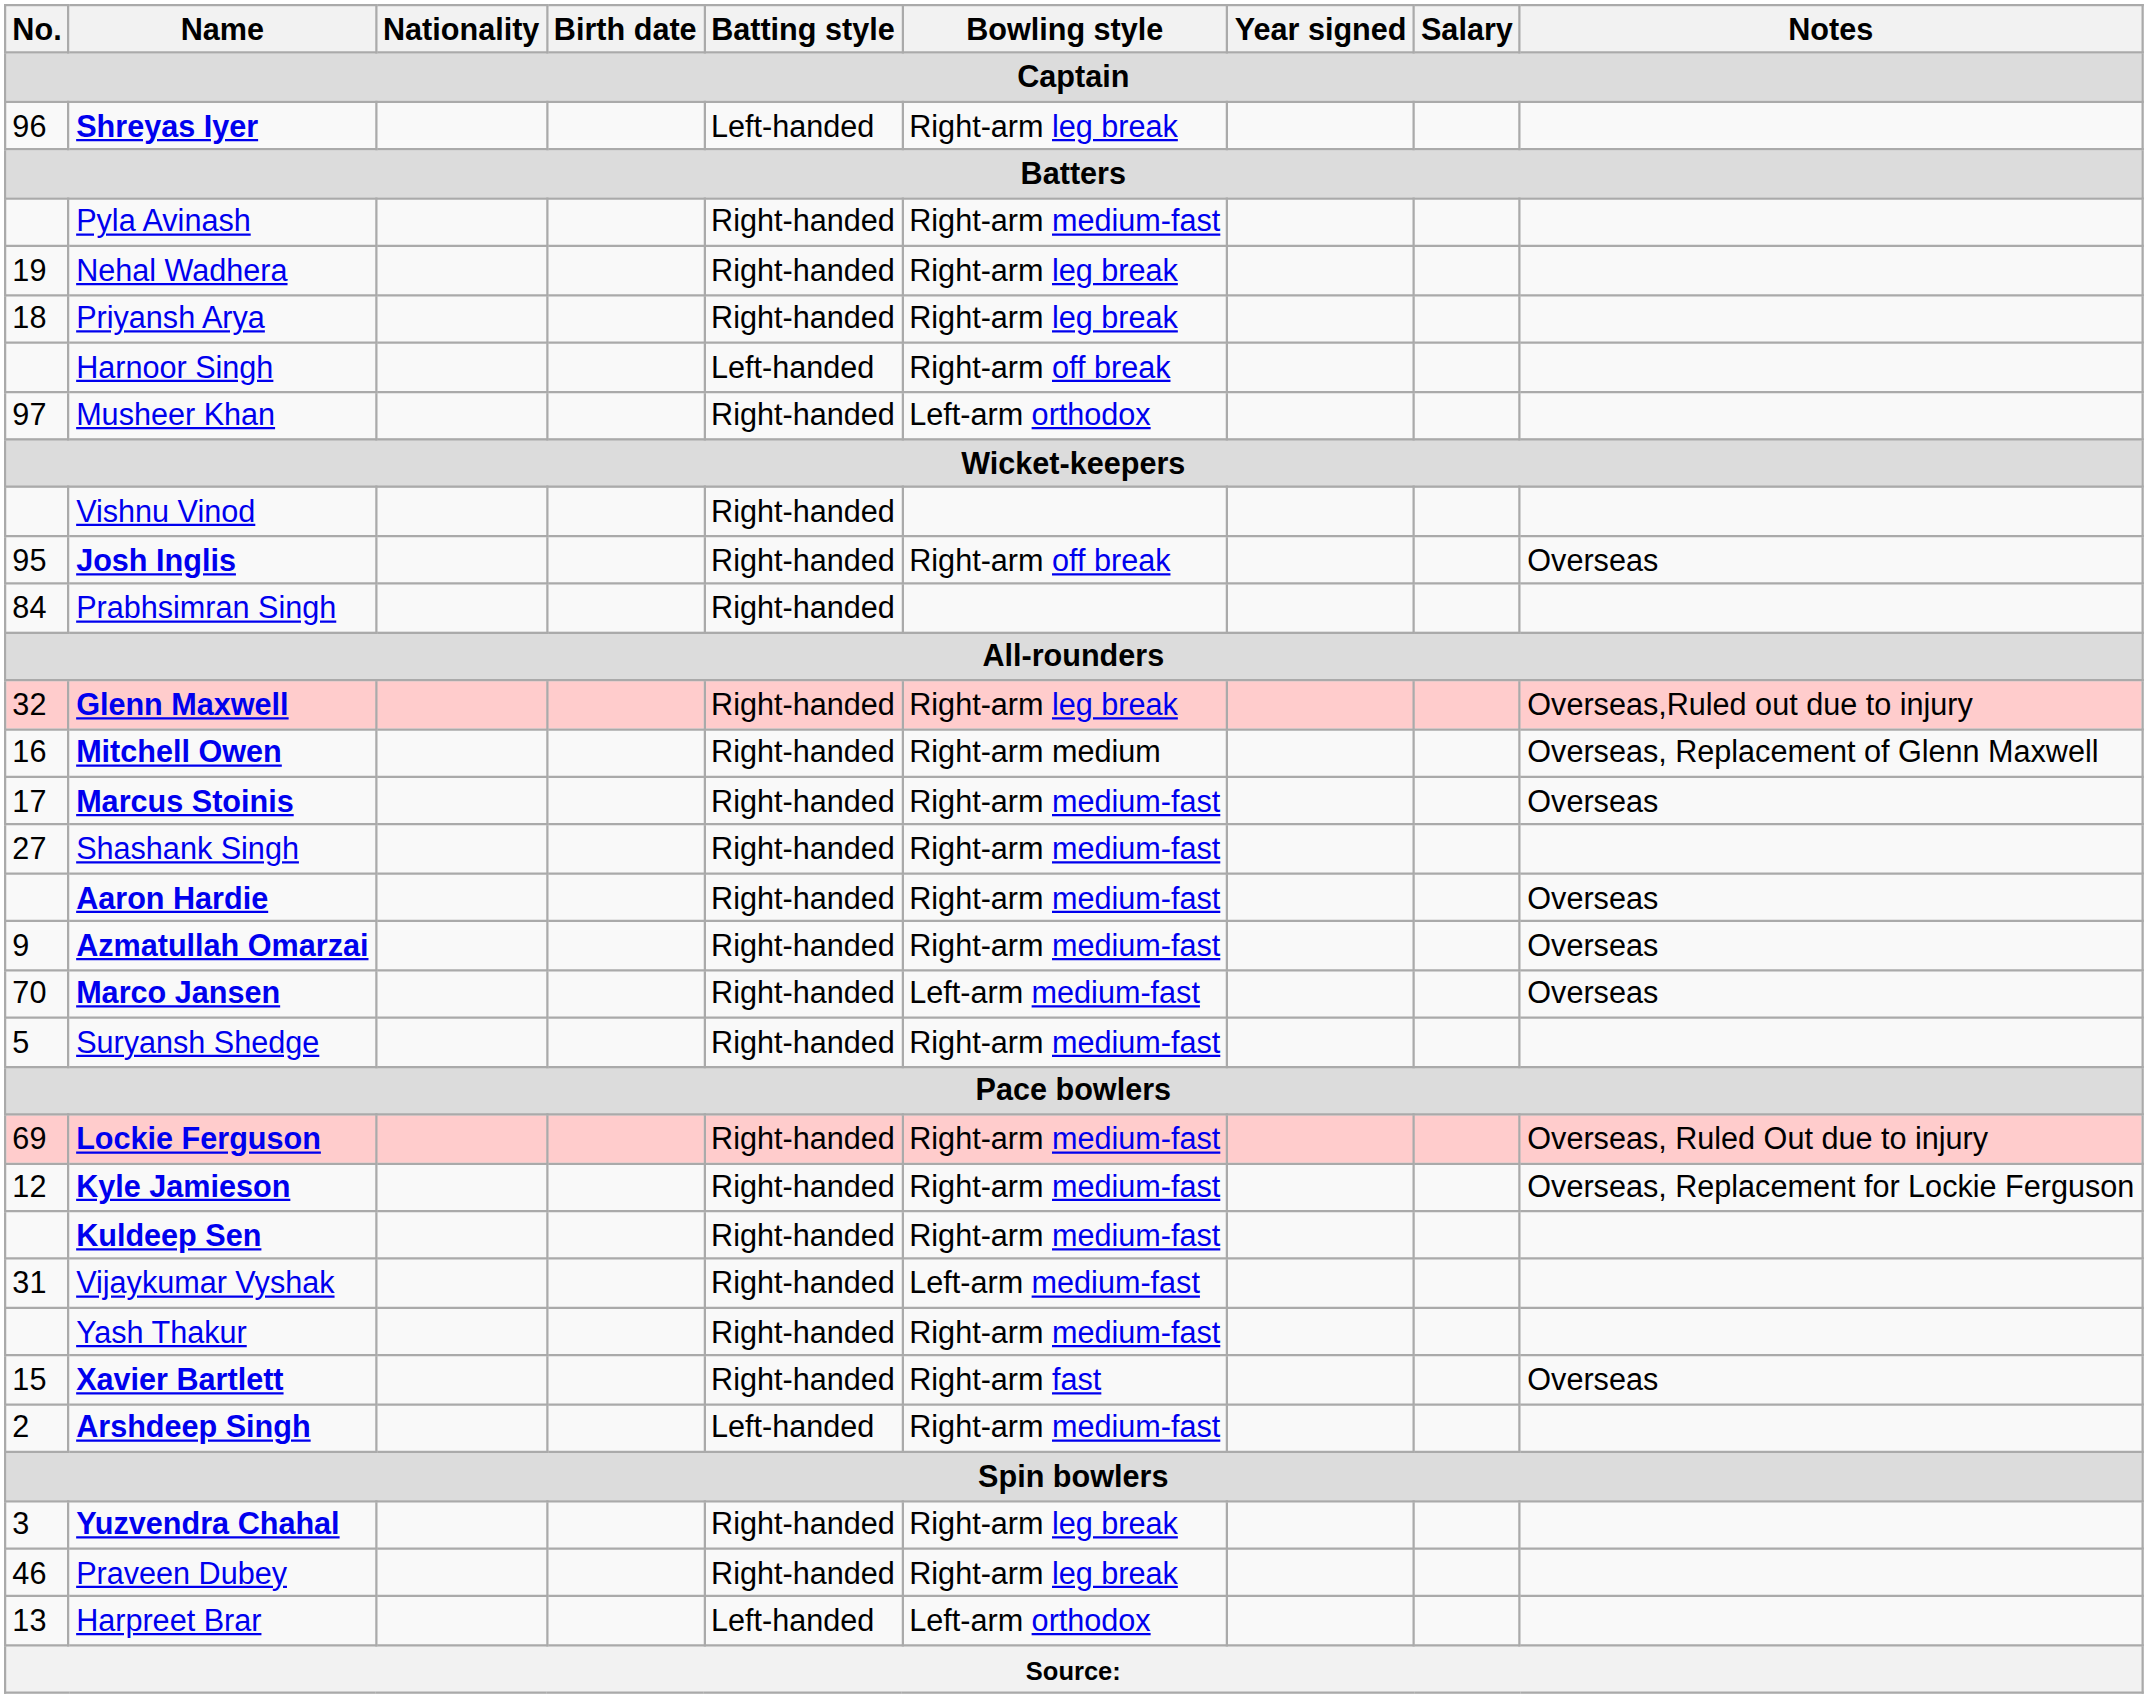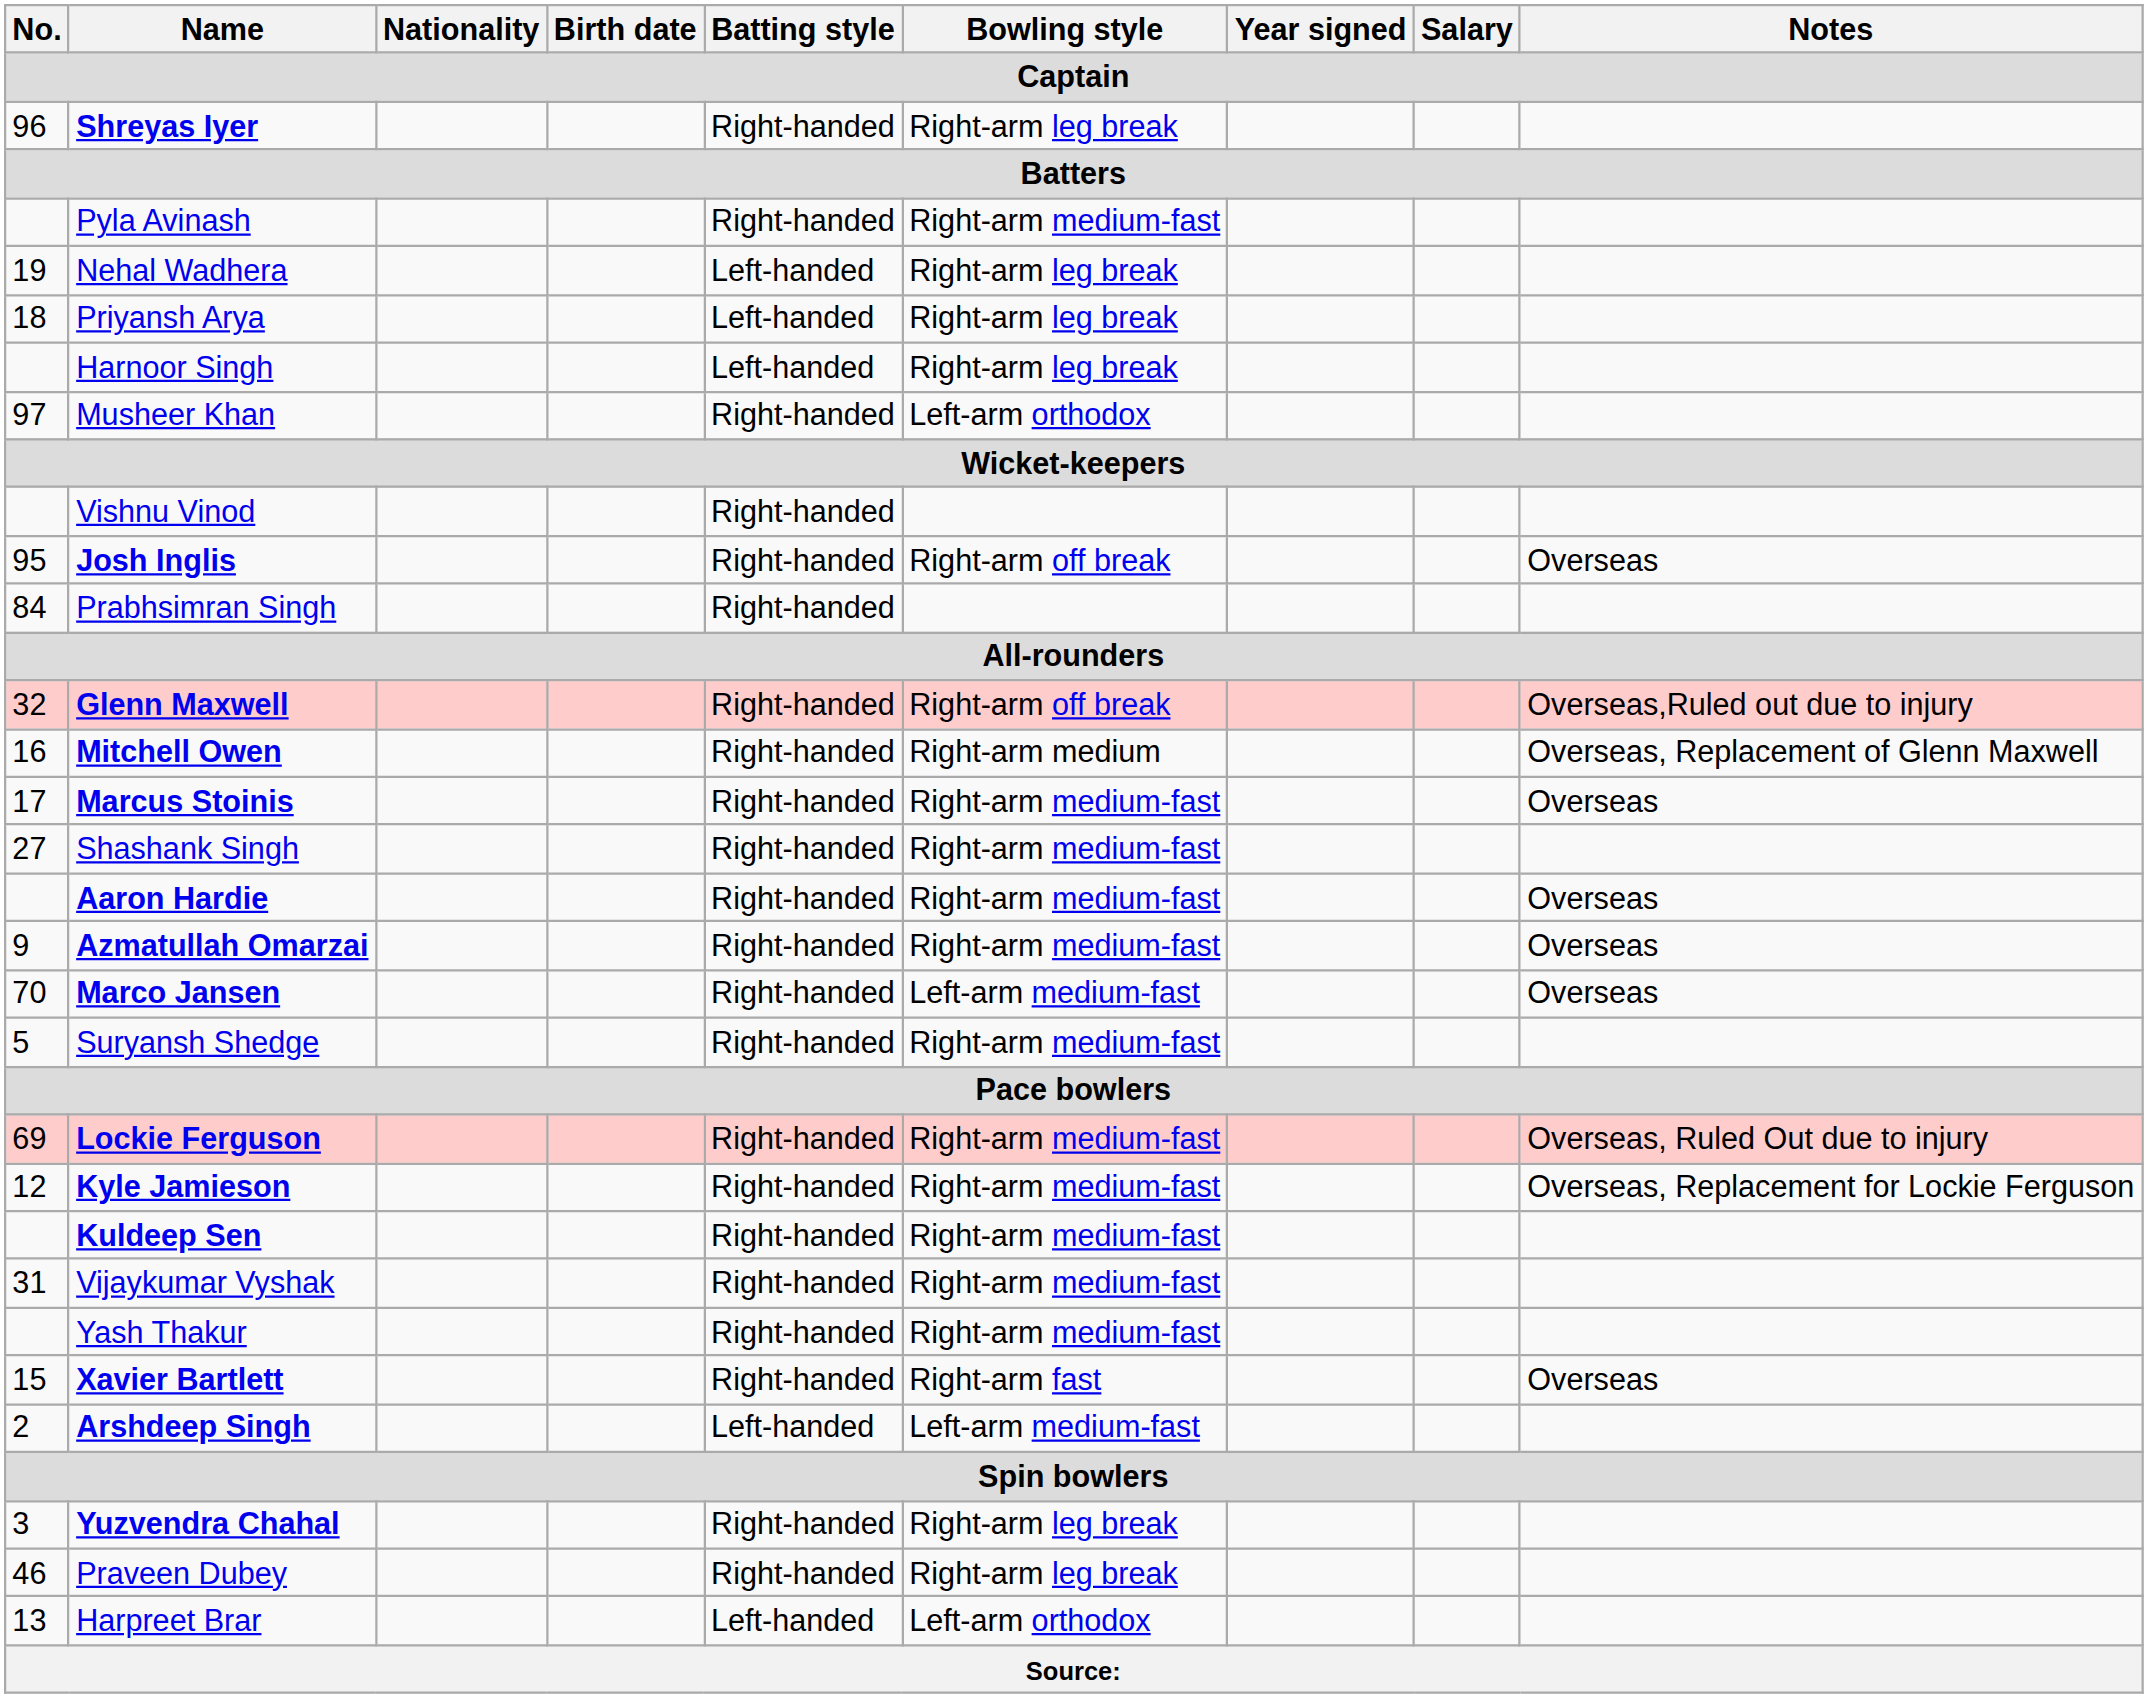(793, 125) Left-handed -> (803, 125) Right-handed
(803, 270) Right-handed -> (793, 270) Left-handed
(803, 318) Right-handed -> (793, 318) Left-handed
(1040, 366) Right-arm off break -> (1044, 366) Right-arm leg break
(1044, 704) Right-arm leg break -> (1040, 704) Right-arm off break
(1055, 1283) Left-arm medium-fast -> (1065, 1283) Right-arm medium-fast
(1065, 1428) Right-arm medium-fast -> (1055, 1428) Left-arm medium-fast
